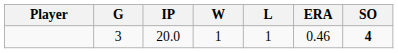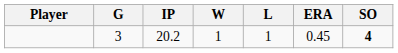(168, 36) 20.0 -> (168, 36) 20.2
(318, 36) 0.46 -> (318, 36) 0.45
